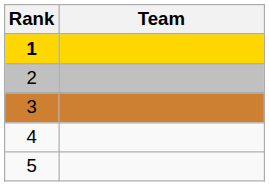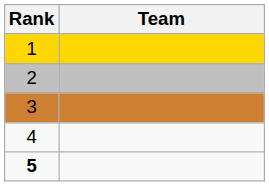(32, 48) bold -> (32, 48) normal
(32, 166) normal -> (32, 166) bold
